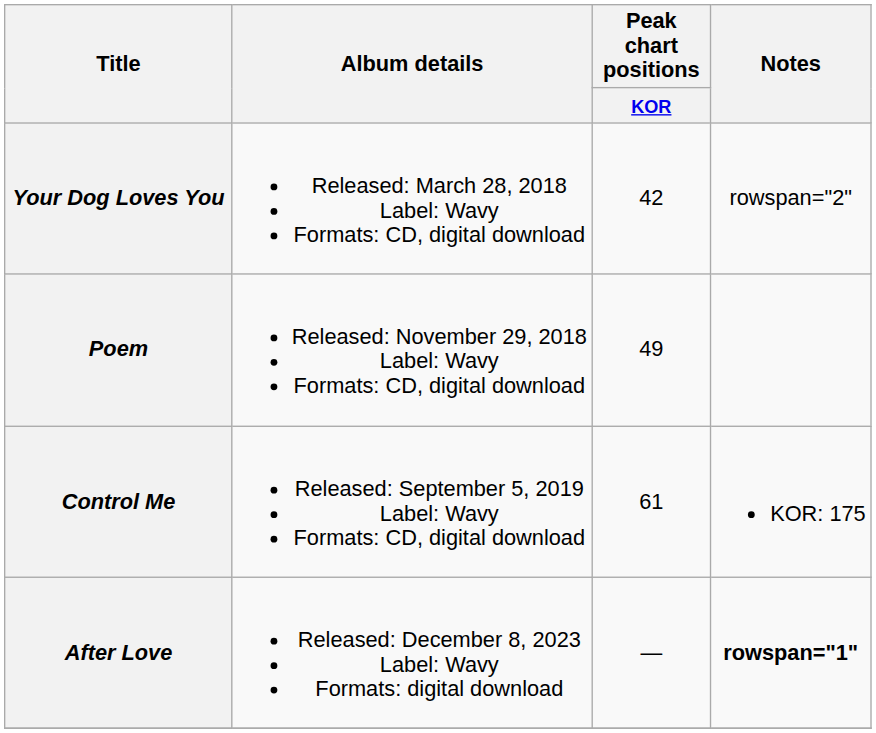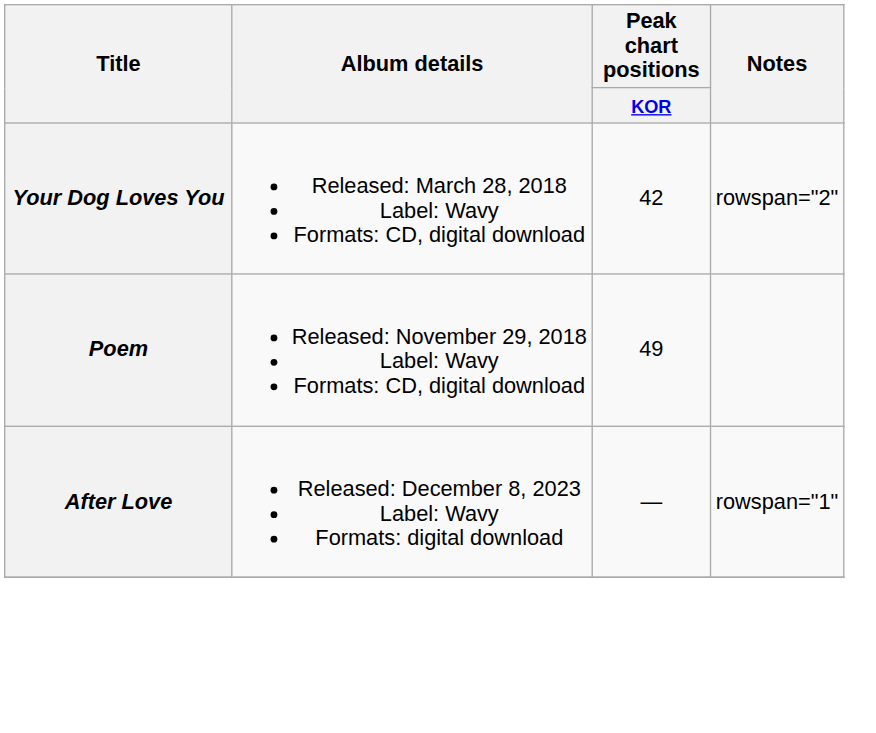- row: (118, 501)
(791, 652) bold -> (777, 501) normal
